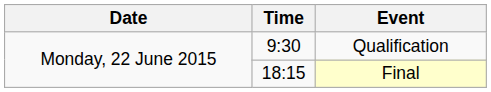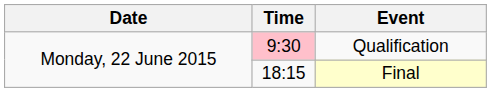(284, 45) no background -> (284, 45) pink background
